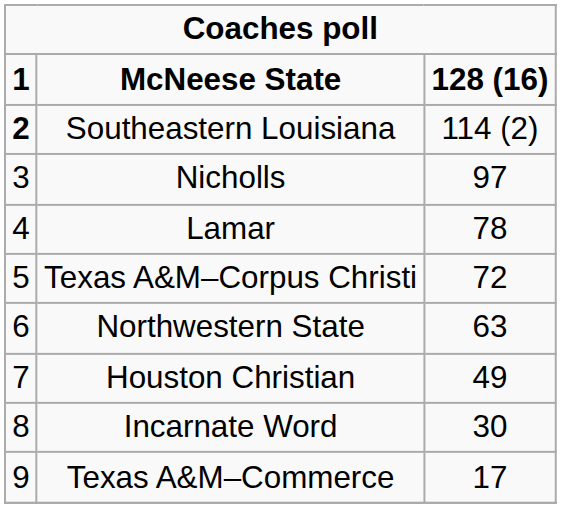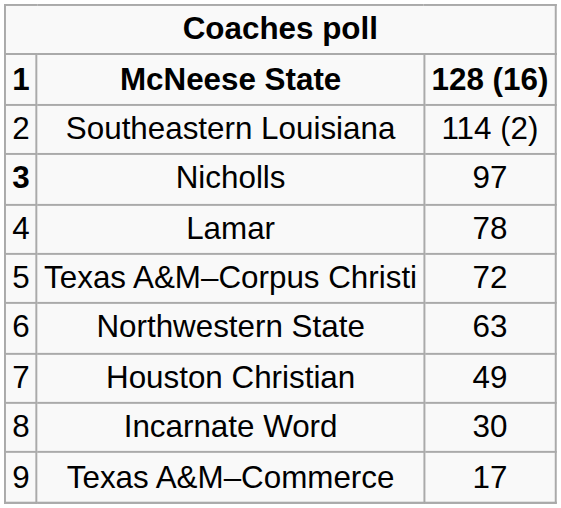(21, 128) bold -> (21, 128) normal
(21, 178) normal -> (21, 178) bold
